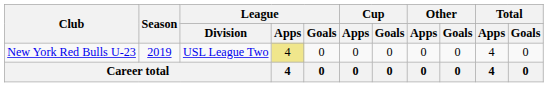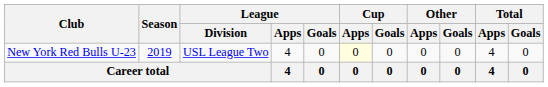(288, 52) khaki background -> (288, 52) no background
(356, 52) no background -> (356, 52) lightyellow background
